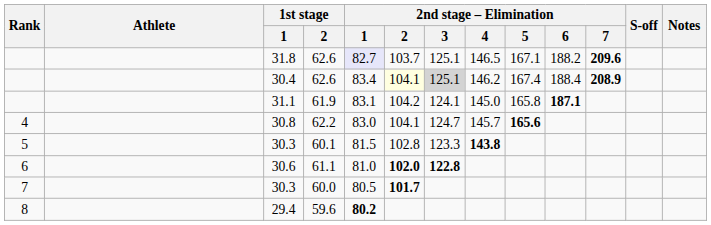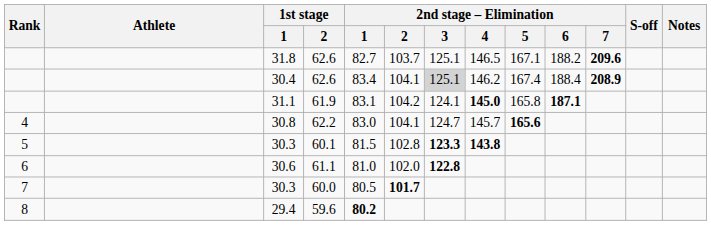(364, 58) lavender background -> (364, 58) no background
(404, 79) lightyellow background -> (404, 79) no background
(485, 101) normal -> (485, 101) bold
(445, 144) normal -> (445, 144) bold
(404, 166) bold -> (404, 166) normal
